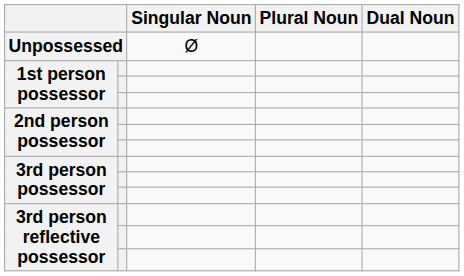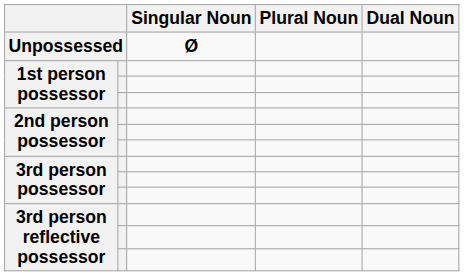(191, 46) normal -> (191, 46) bold
